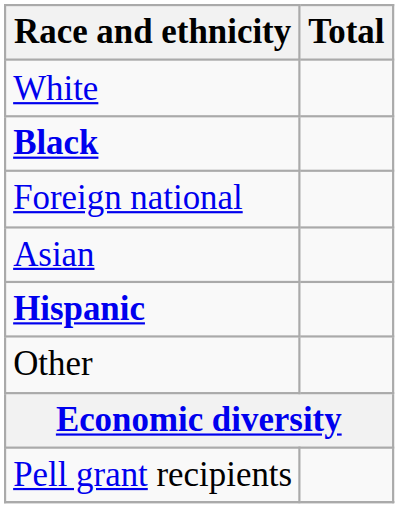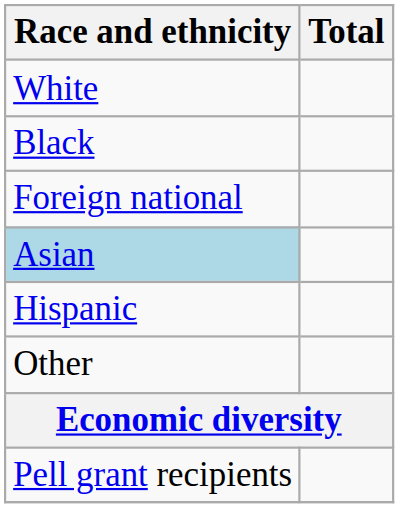(56, 142) bold -> (54, 142) normal
(54, 253) no background -> (54, 253) lightblue background
(79, 308) bold -> (75, 308) normal
